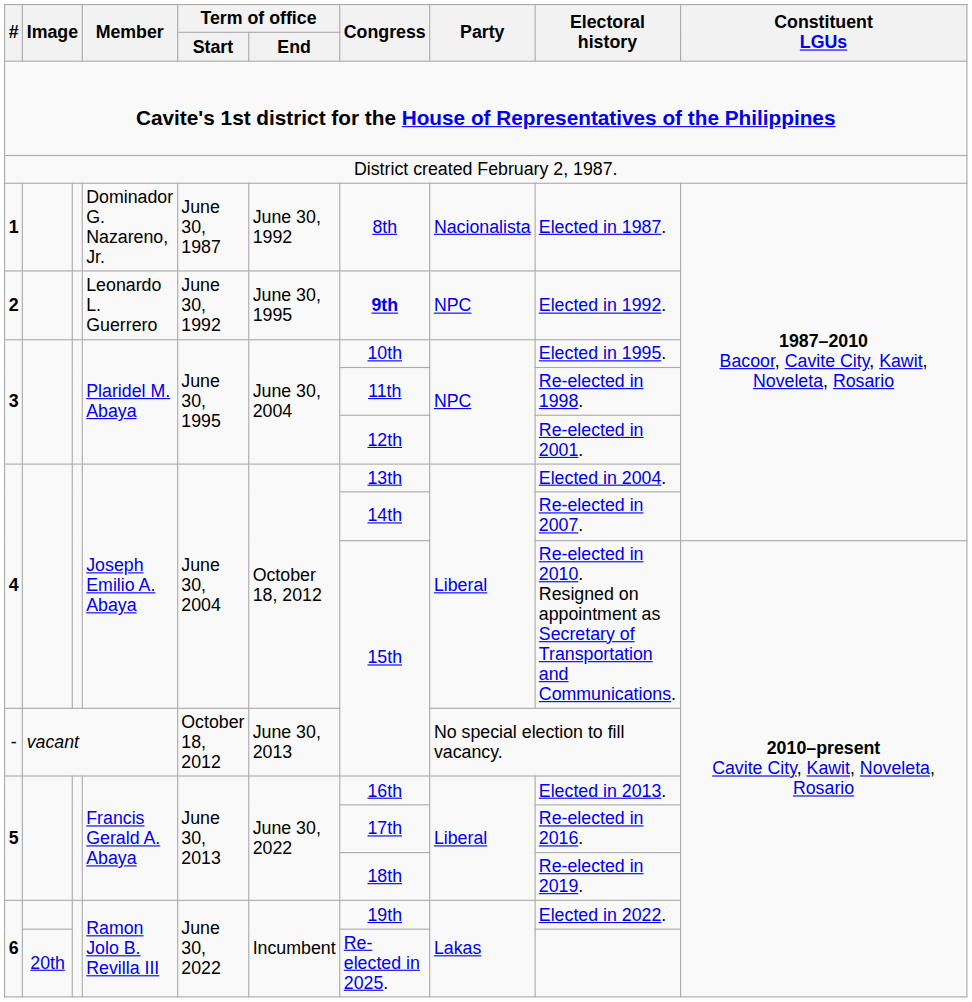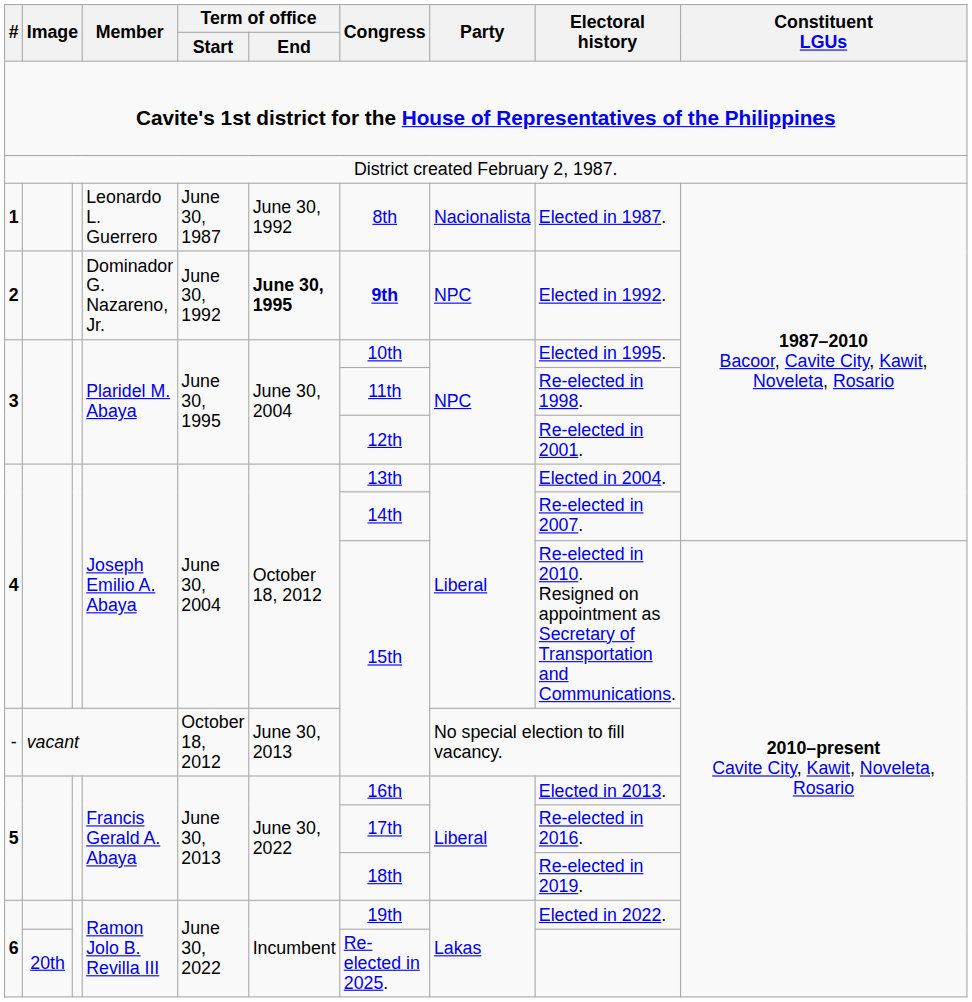(130, 227) Dominador G. Nazareno, Jr. -> (124, 217) Leonardo L. Guerrero
(124, 305) Leonardo L. Guerrero -> (130, 295) Dominador G. Nazareno, Jr.
(287, 305) normal -> (288, 295) bold
